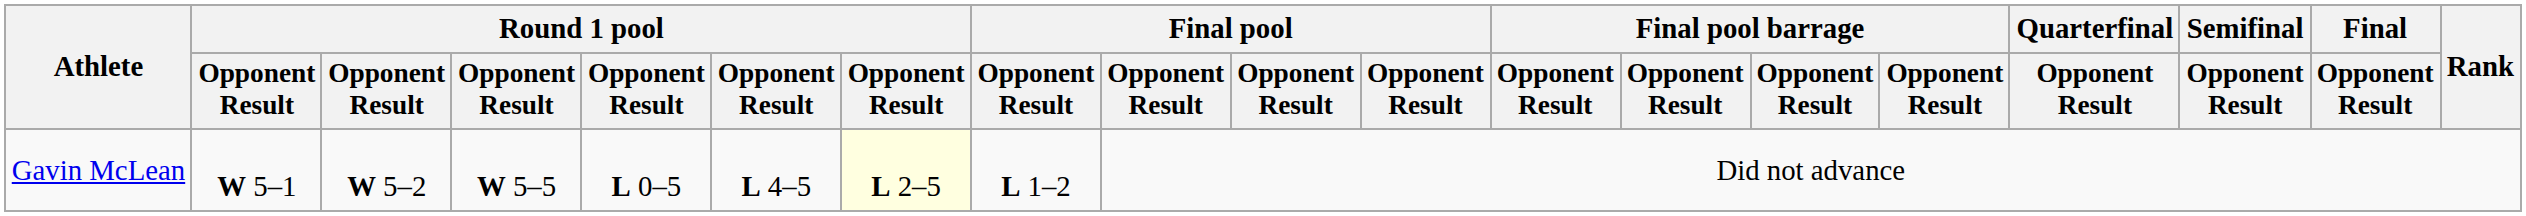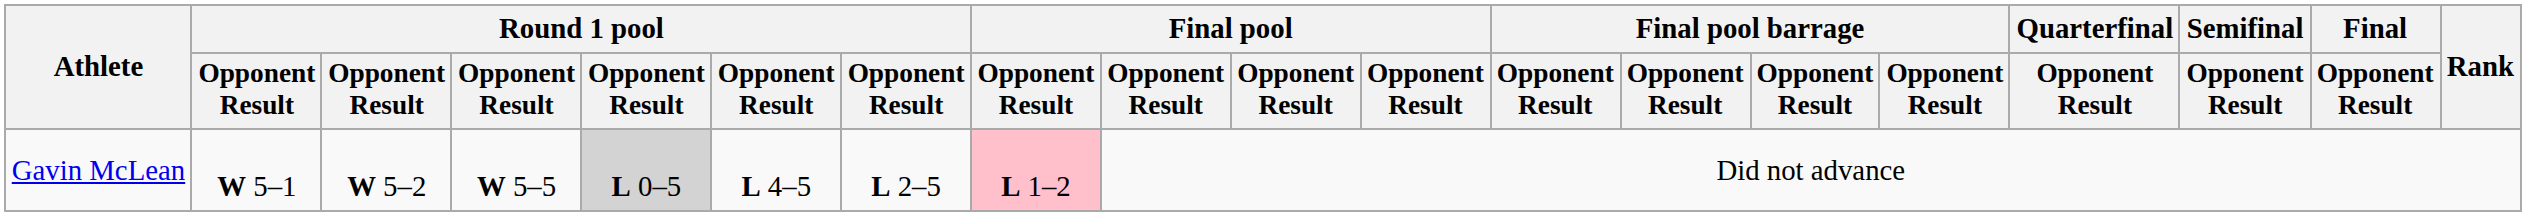(646, 187) no background -> (646, 187) lightgrey background
(906, 187) lightyellow background -> (906, 187) no background
(1036, 187) no background -> (1036, 187) pink background
